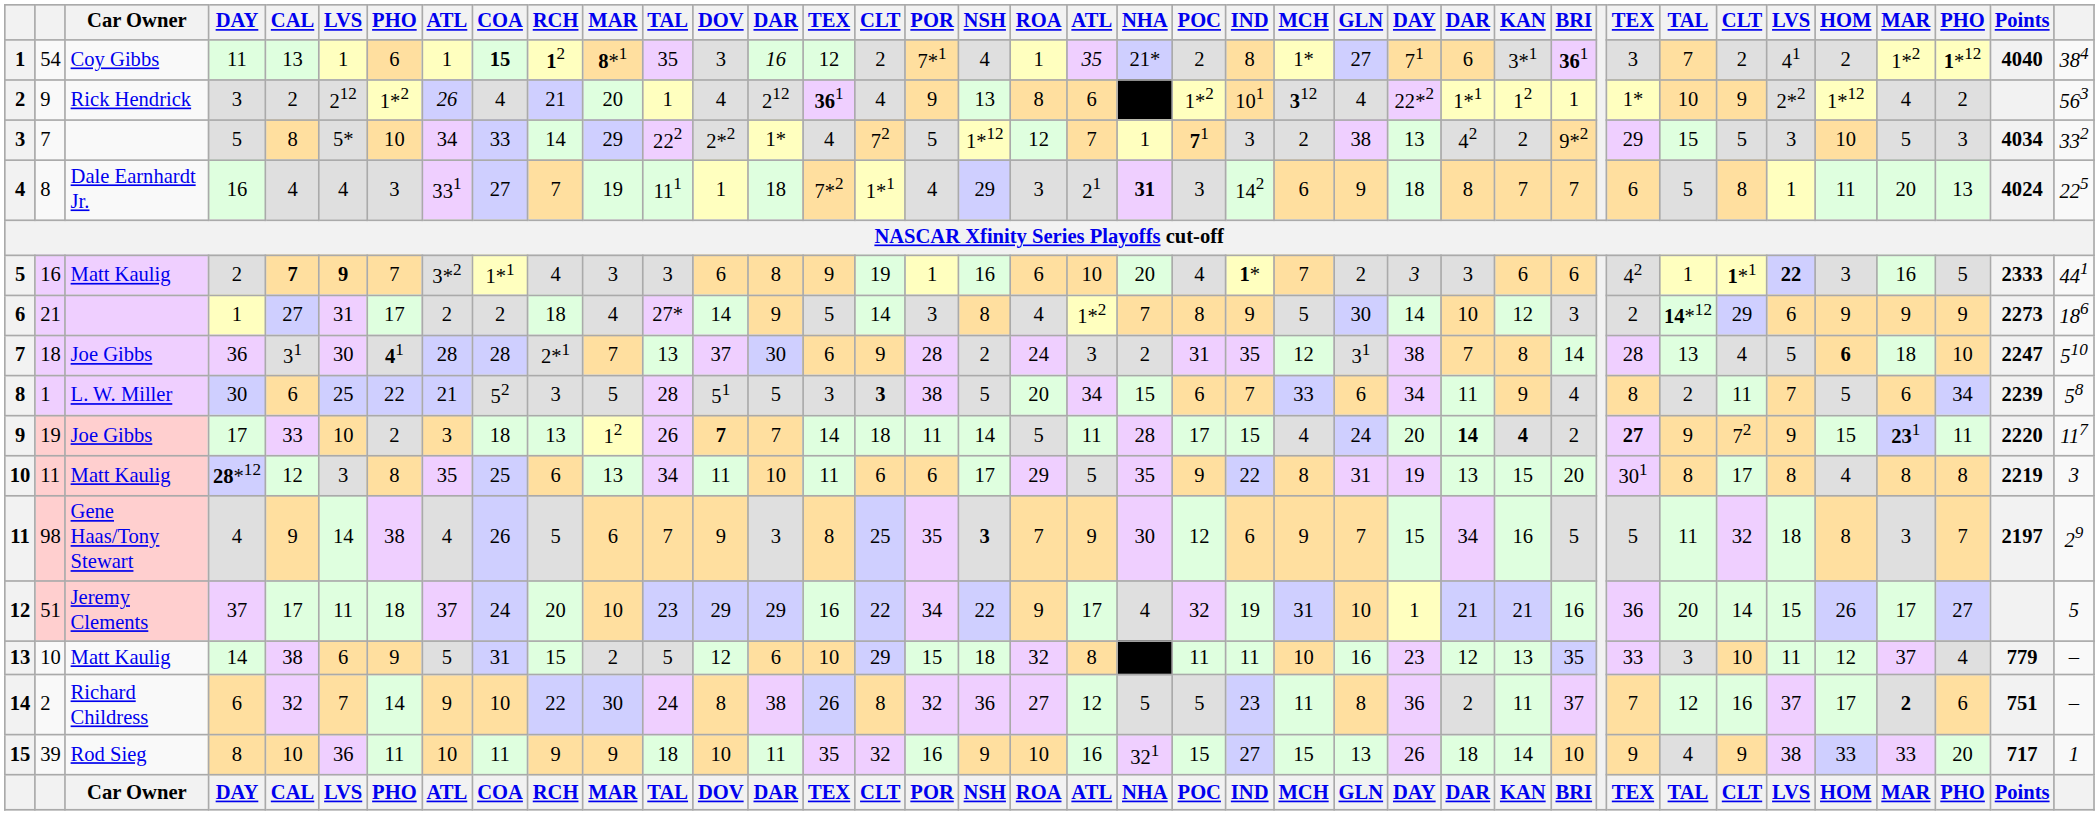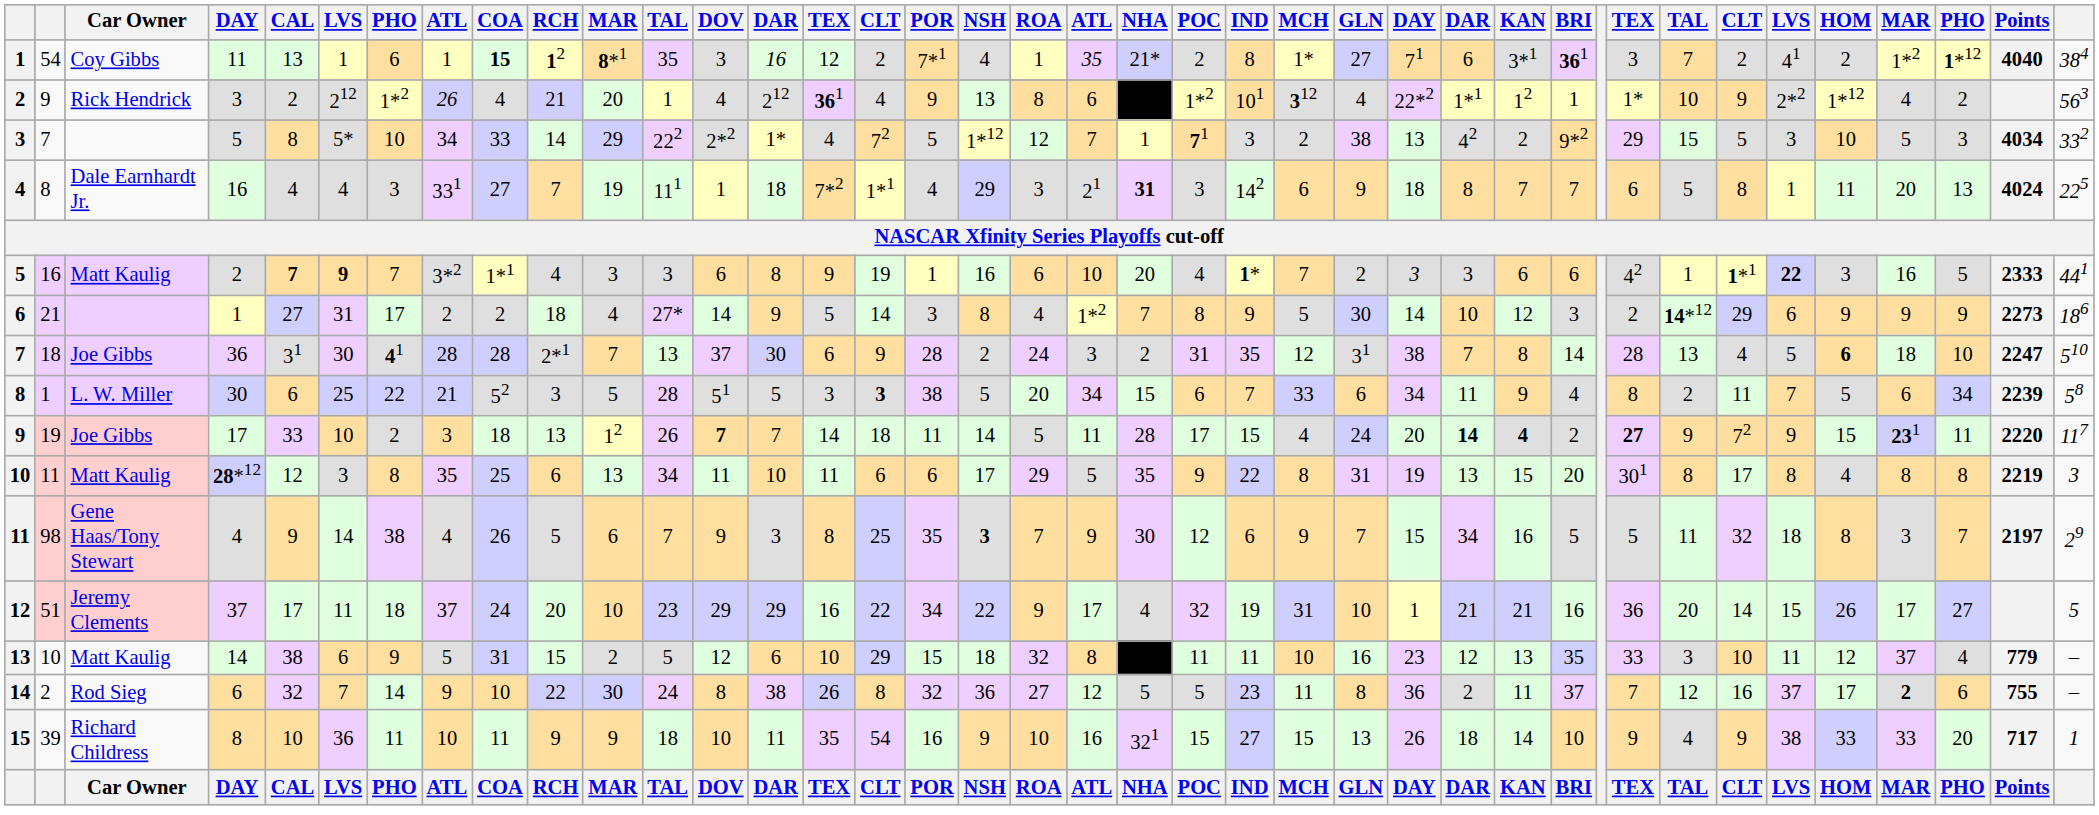(109, 705) Richard Childress -> (109, 692) Rod Sieg
(2022, 705) 751 -> (2022, 692) 755
(109, 755) Rod Sieg -> (109, 740) Richard Childress
(880, 755) 32 -> (880, 740) 54
